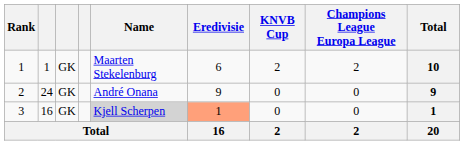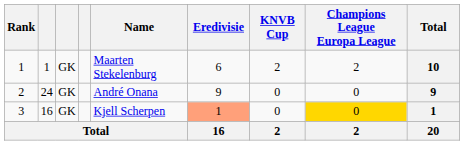(129, 111) lightgrey background -> (129, 111) no background
(356, 111) no background -> (356, 111) gold background
